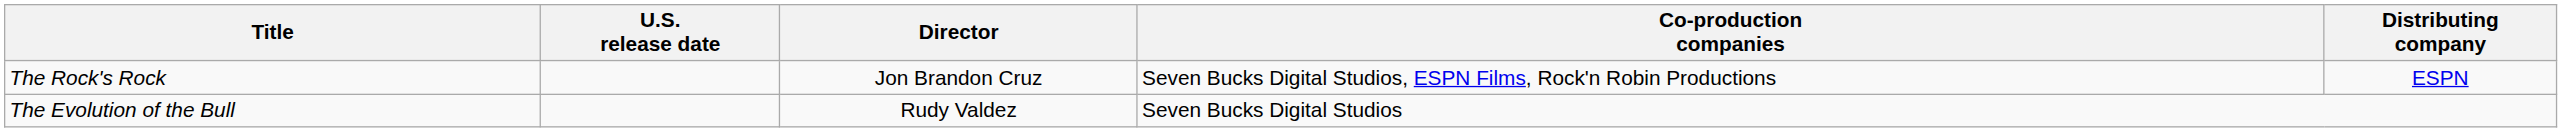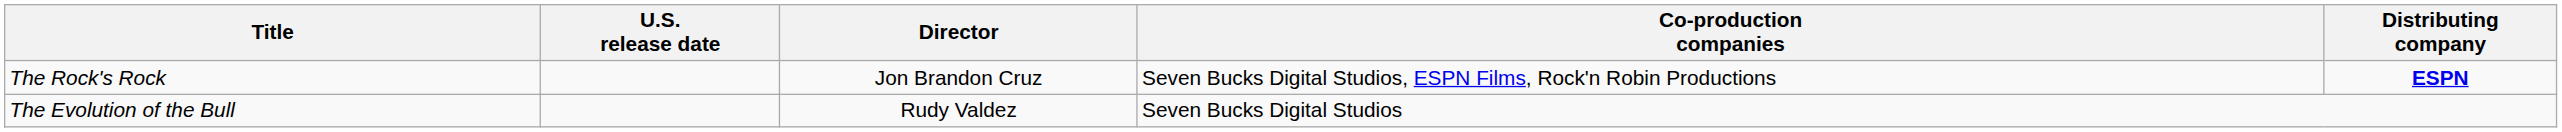(2440, 77) normal -> (2440, 77) bold
